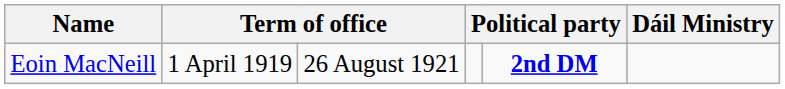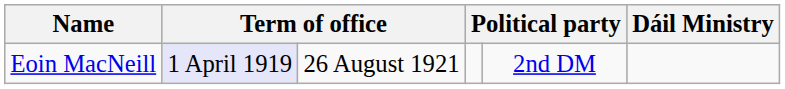(230, 63) no background -> (230, 63) lavender background
(554, 63) bold -> (555, 63) normal
